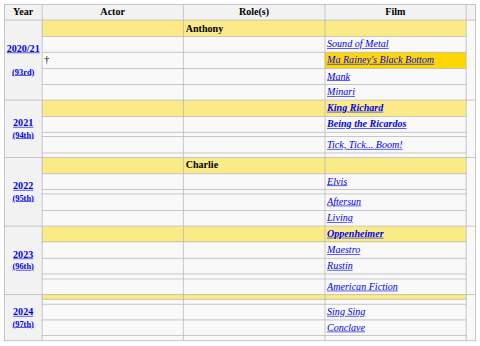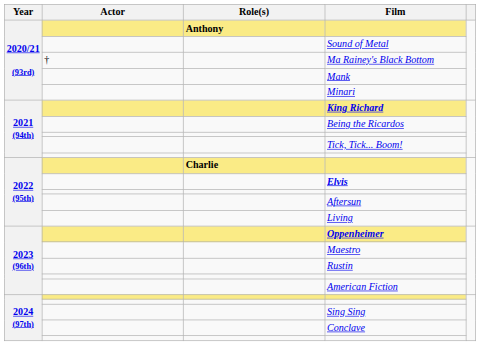(381, 60) gold background -> (381, 60) no background
(367, 124) bold -> (365, 124) normal
(337, 181) normal -> (337, 181) bold
